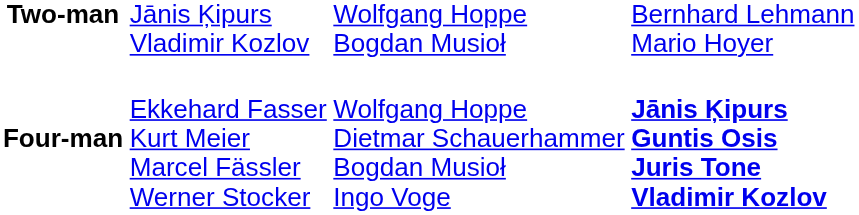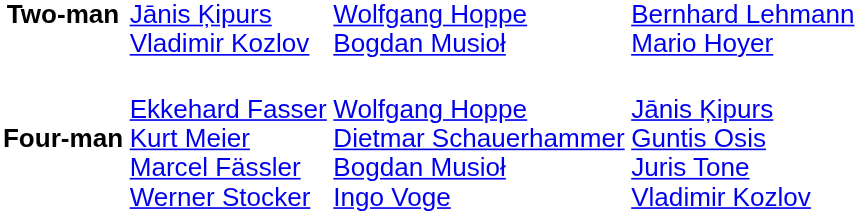(729, 153) bold -> (721, 153) normal
